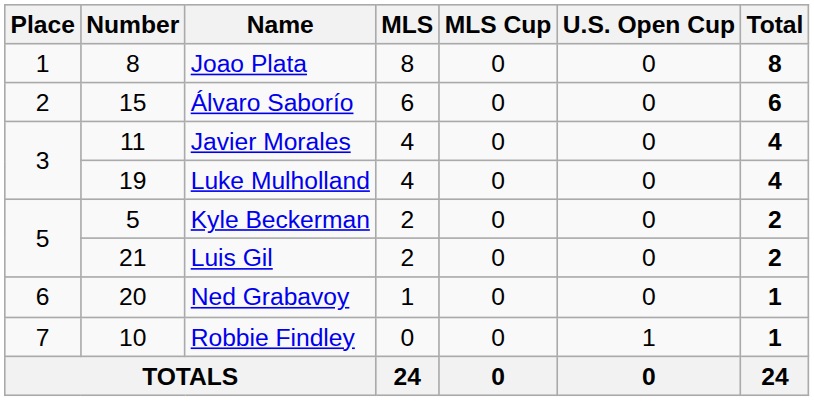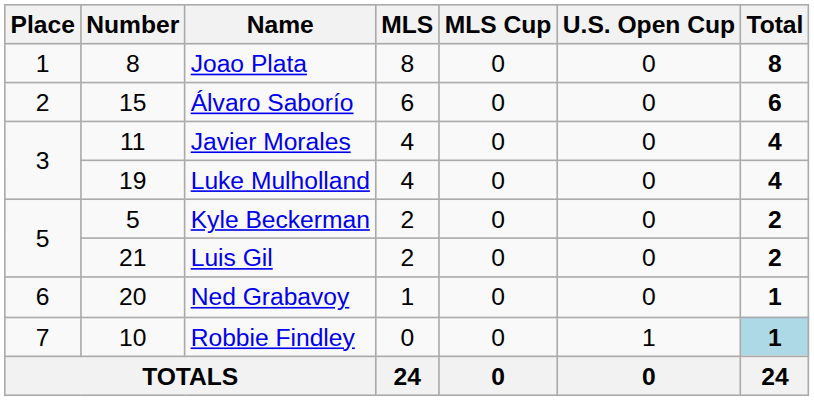(775, 336) no background -> (775, 336) lightblue background
